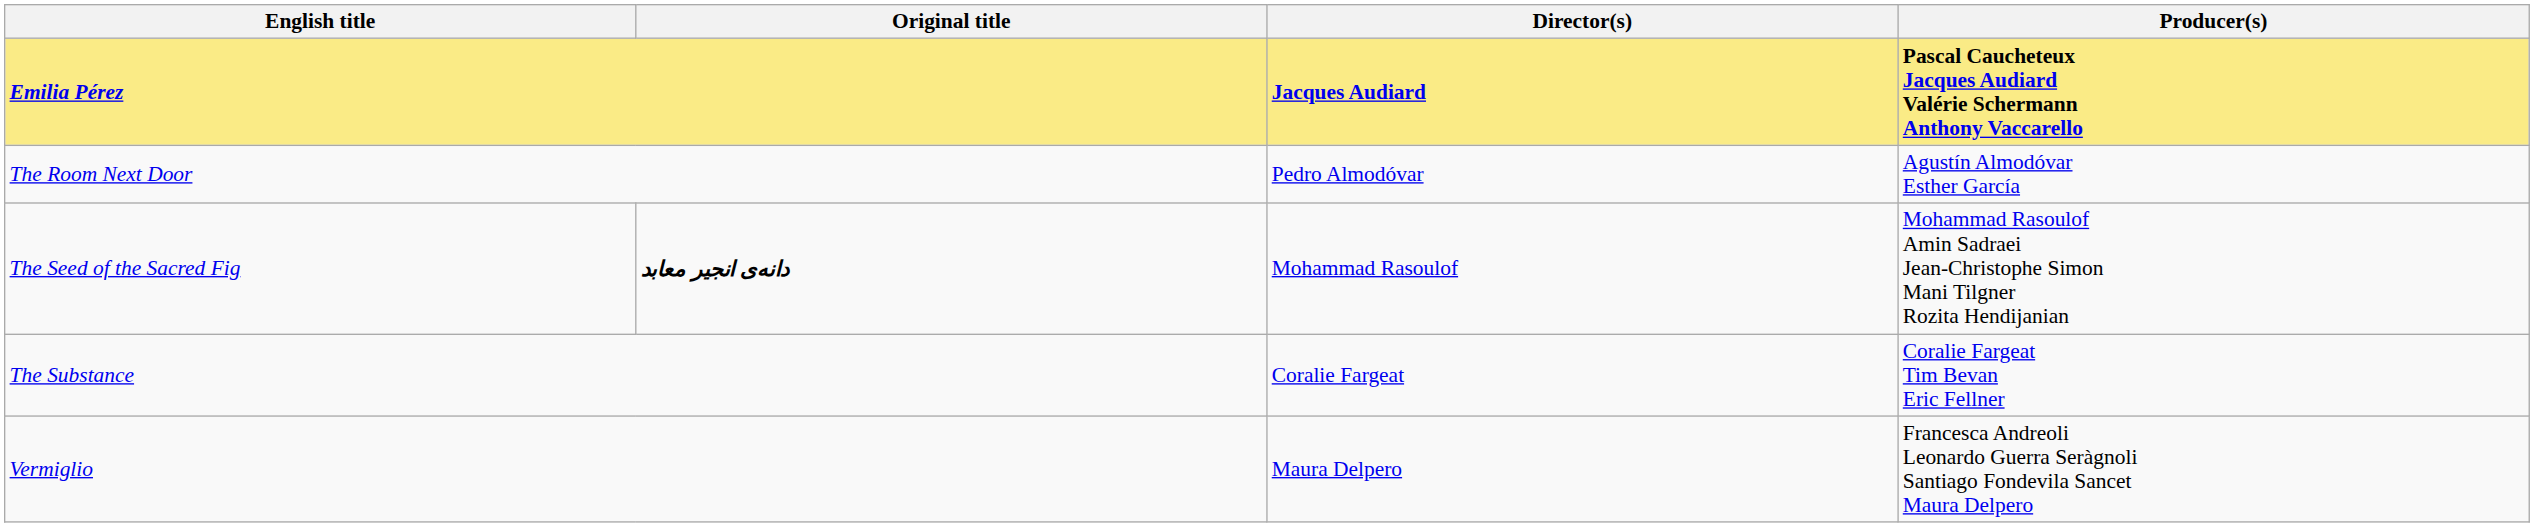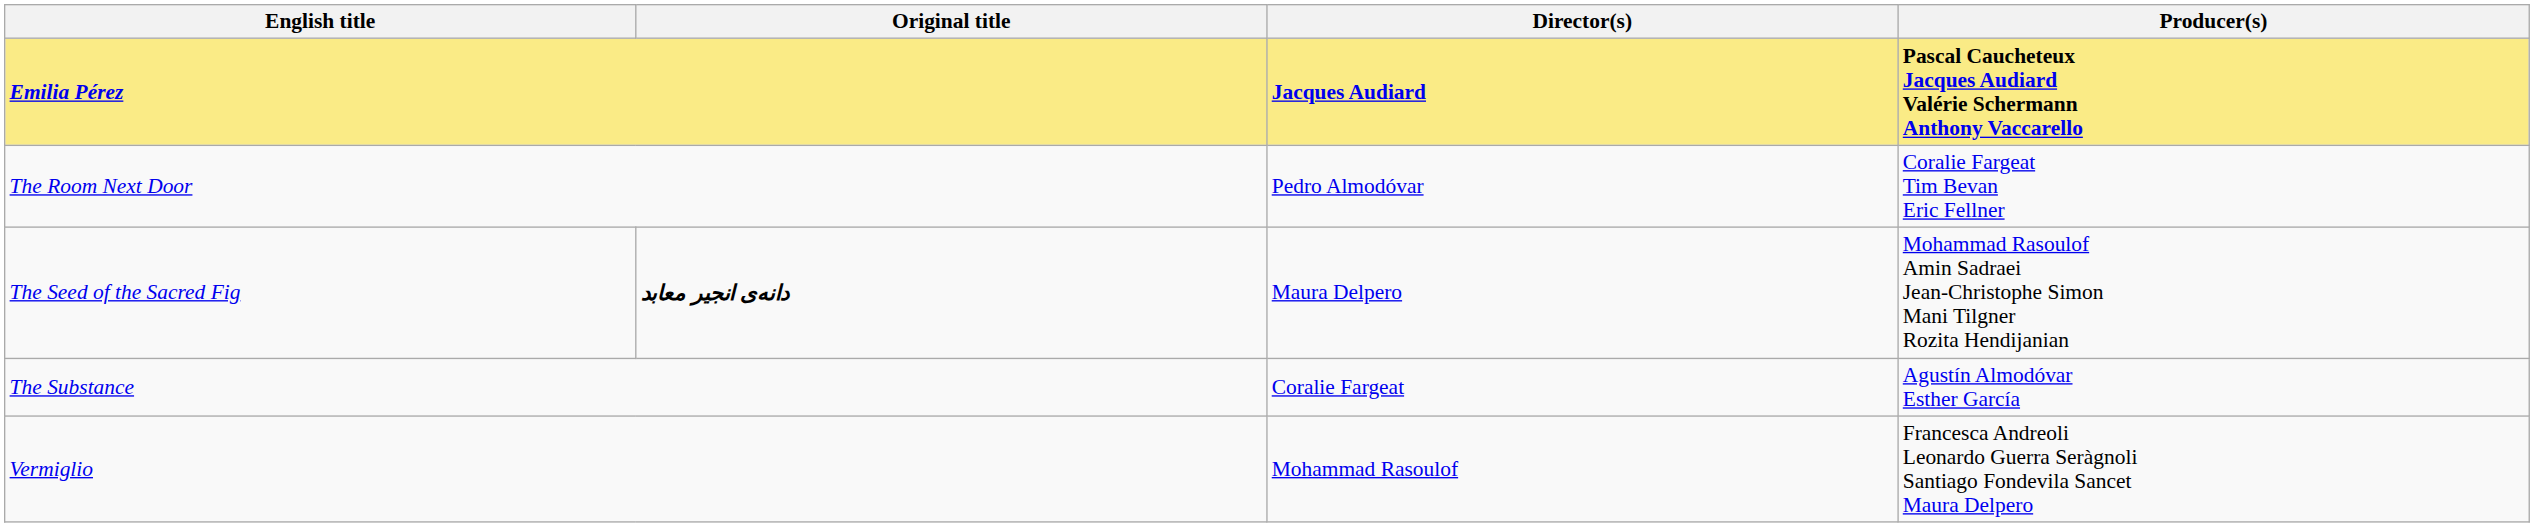(1988, 173) Agustín Almodóvar Esther García -> (1969, 185) Coralie Fargeat Tim Bevan Eric Fellner
(1365, 268) Mohammad Rasoulof -> (1337, 292) Maura Delpero
(1969, 374) Coralie Fargeat Tim Bevan Eric Fellner -> (1988, 386) Agustín Almodóvar Esther García
(1337, 468) Maura Delpero -> (1365, 468) Mohammad Rasoulof
